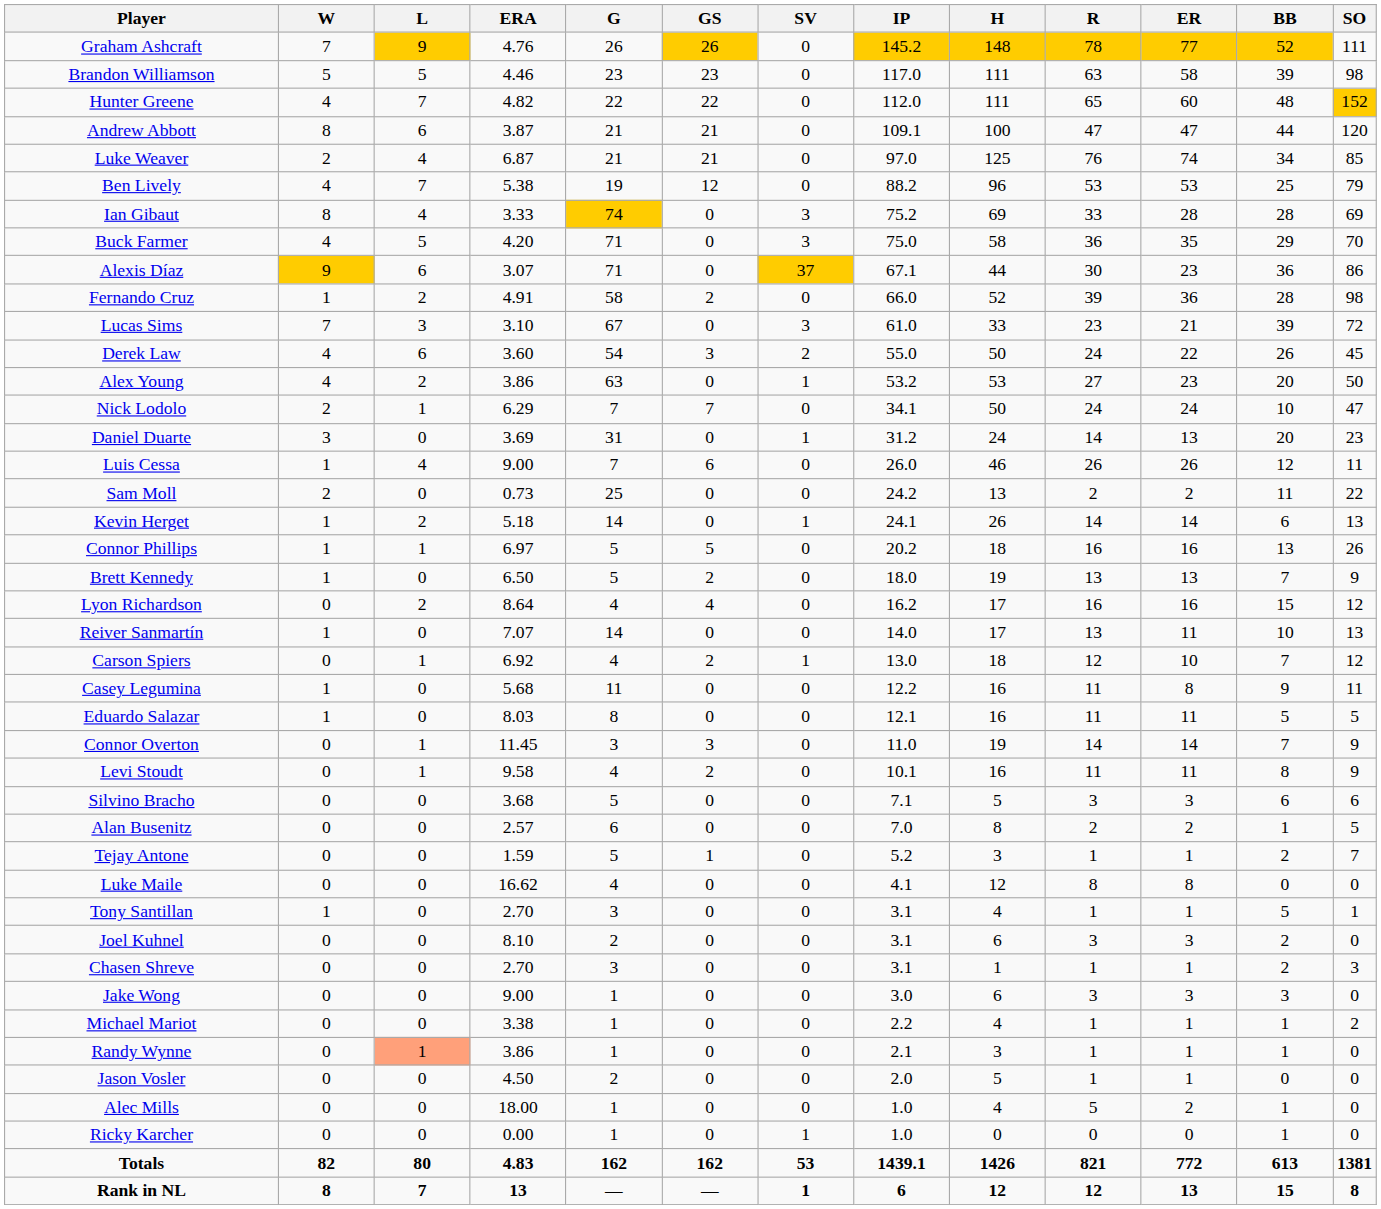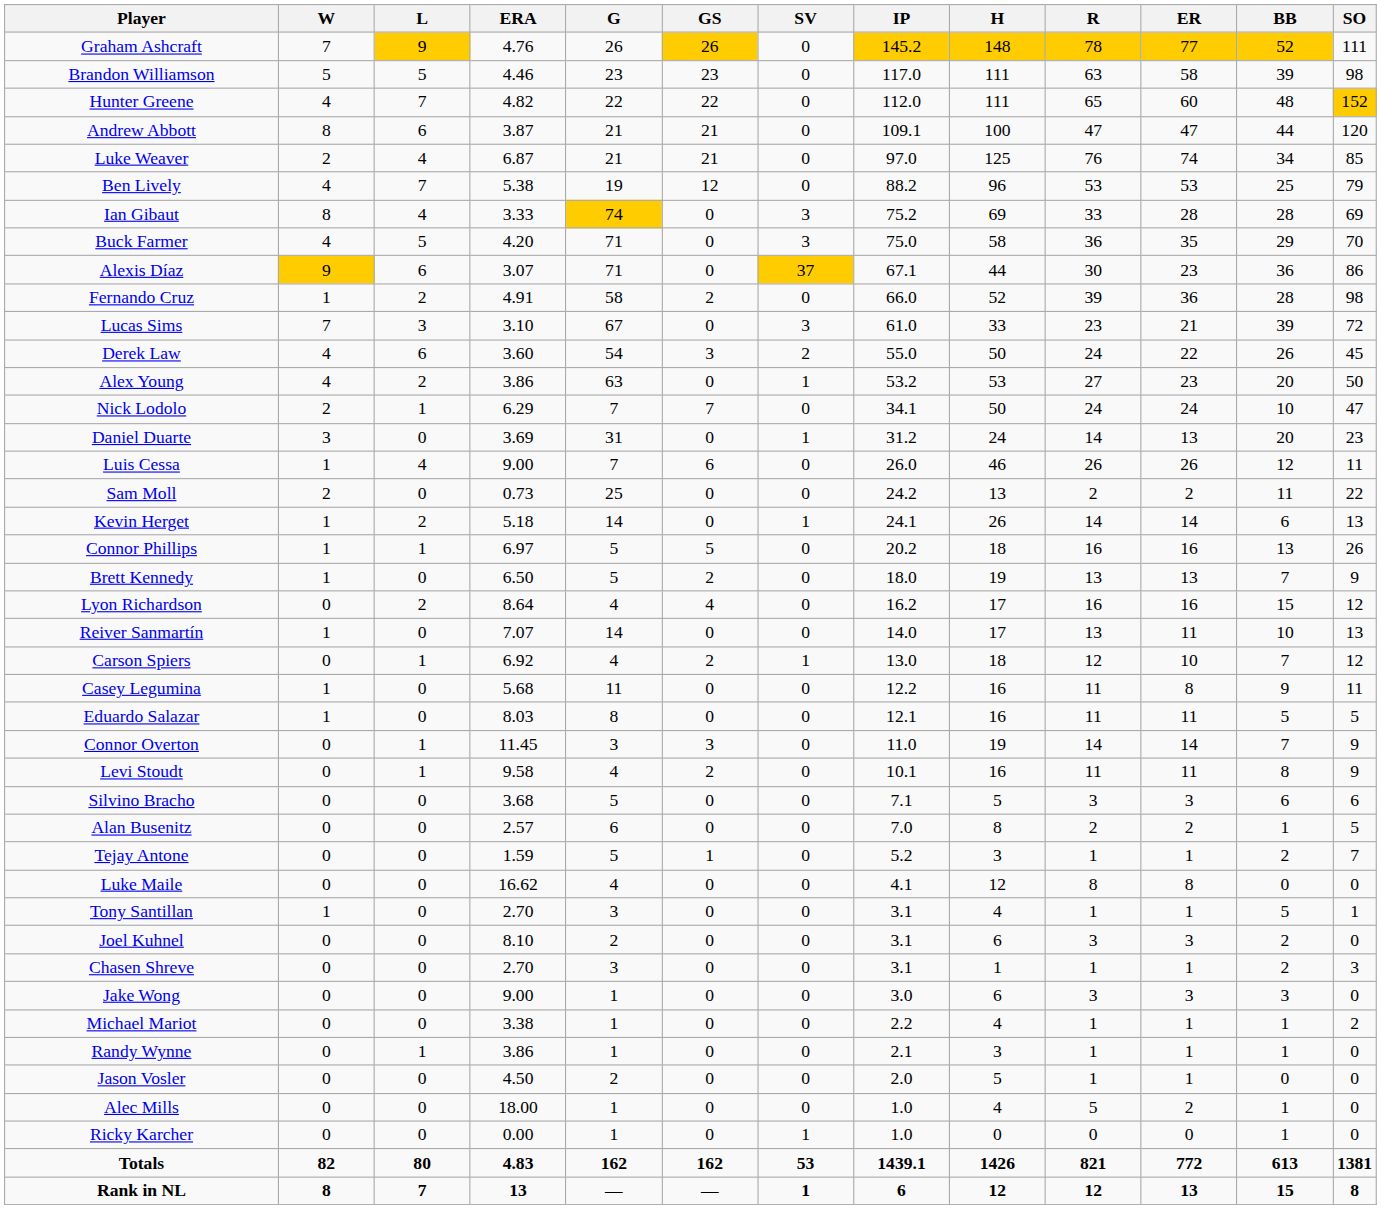(422, 1051) lightsalmon background -> (422, 1051) no background
